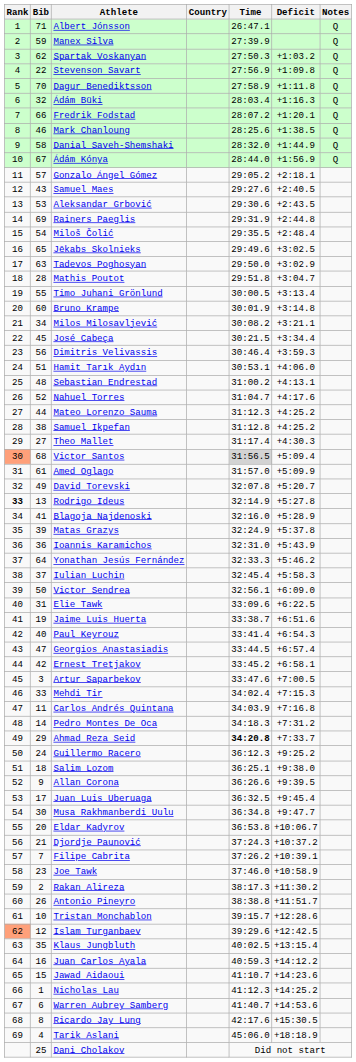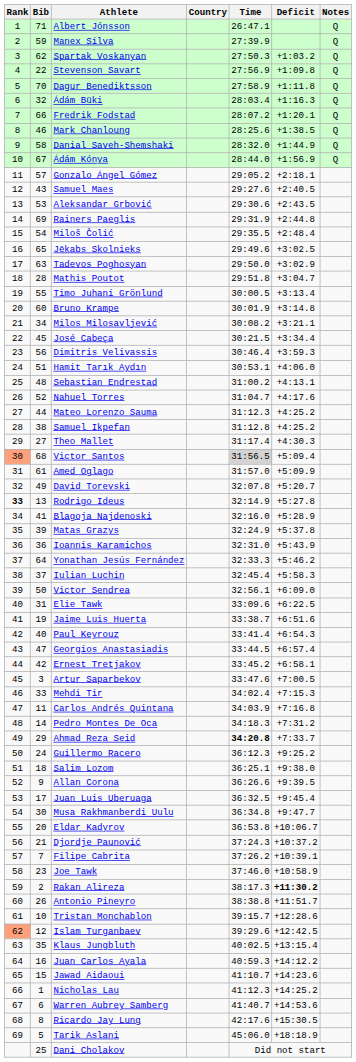(296, 887) normal -> (296, 887) bold
(41, 1035) 4 -> (41, 1035) 5
